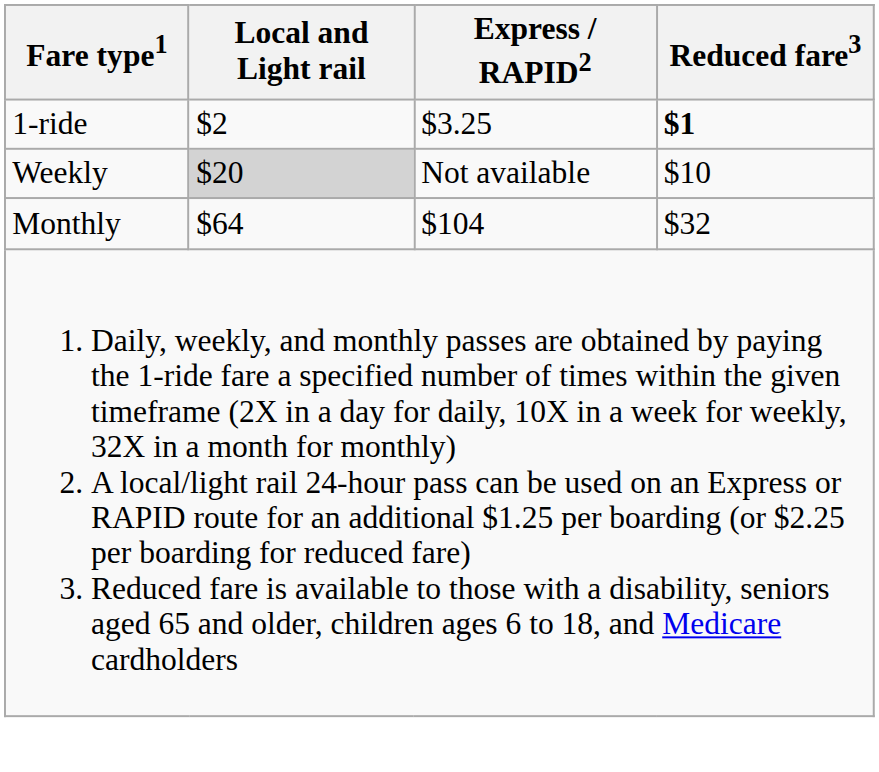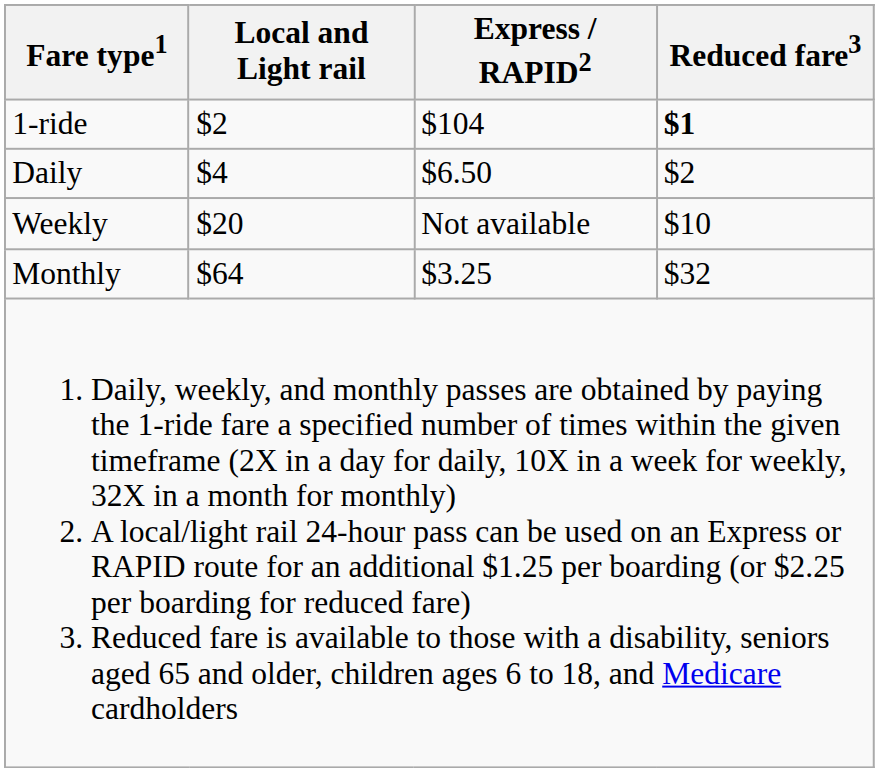(457, 123) $3.25 -> (453, 123) $104
+ row: (47, 173)
(220, 173) lightgrey background -> (220, 223) no background
(453, 223) $104 -> (457, 273) $3.25
